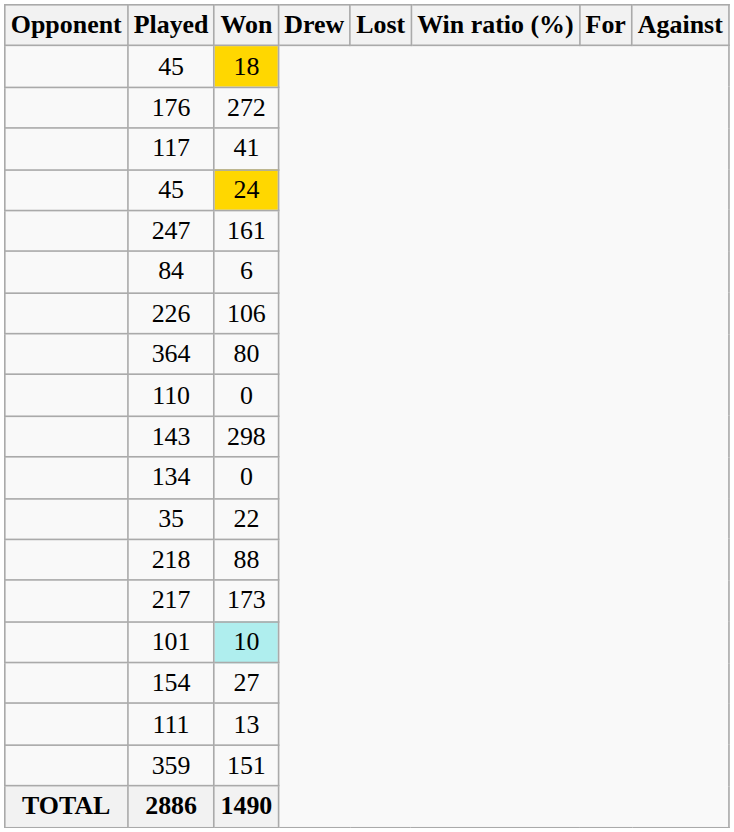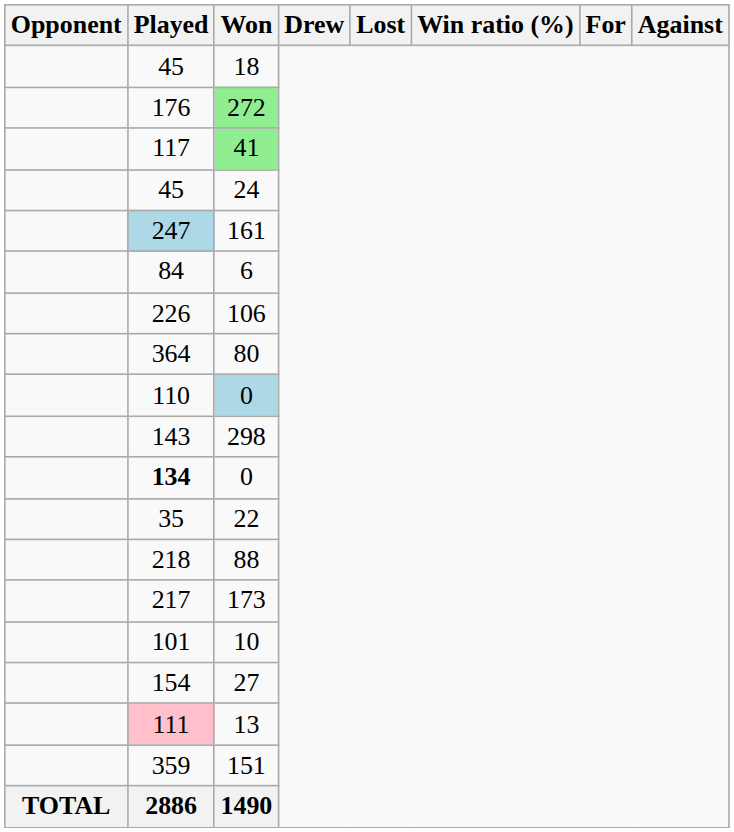(246, 66) gold background -> (246, 66) no background
(246, 107) no background -> (246, 107) lightgreen background
(246, 148) no background -> (246, 148) lightgreen background
(246, 189) gold background -> (246, 189) no background
(171, 230) no background -> (171, 230) lightblue background
(246, 395) no background -> (246, 395) lightblue background
(171, 477) normal -> (171, 477) bold
(246, 641) paleturquoise background -> (246, 641) no background
(171, 723) no background -> (171, 723) pink background
